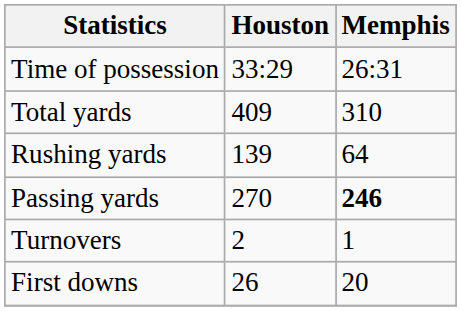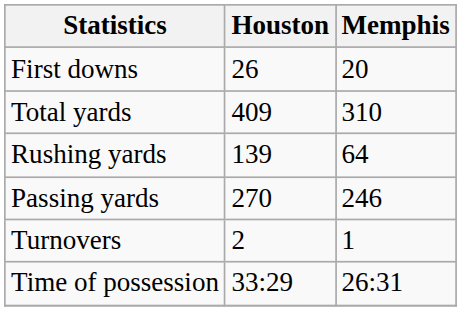rows swapped: (75, 283) <-> (115, 68)
(362, 197) bold -> (362, 197) normal
